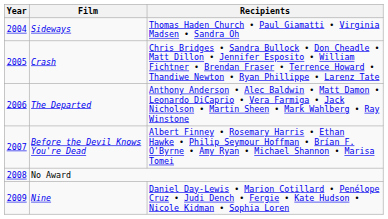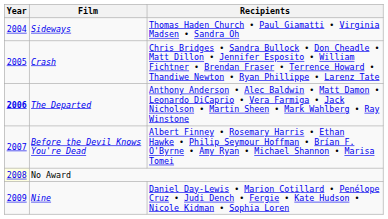(17, 105) normal -> (17, 105) bold
(17, 175) no background -> (17, 175) lightyellow background
